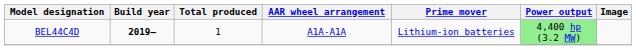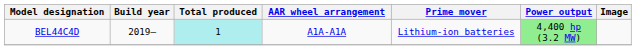(142, 32) bold -> (142, 32) normal
(218, 32) no background -> (218, 32) paleturquoise background
